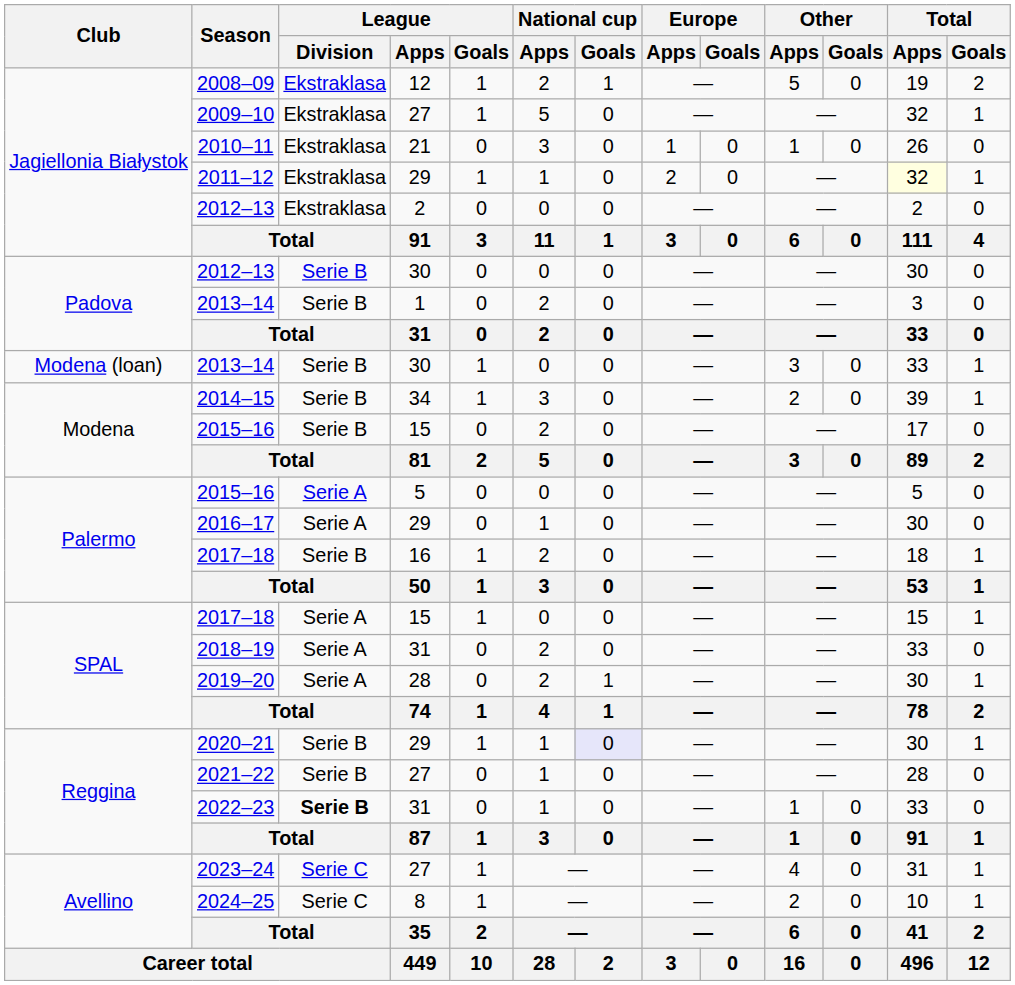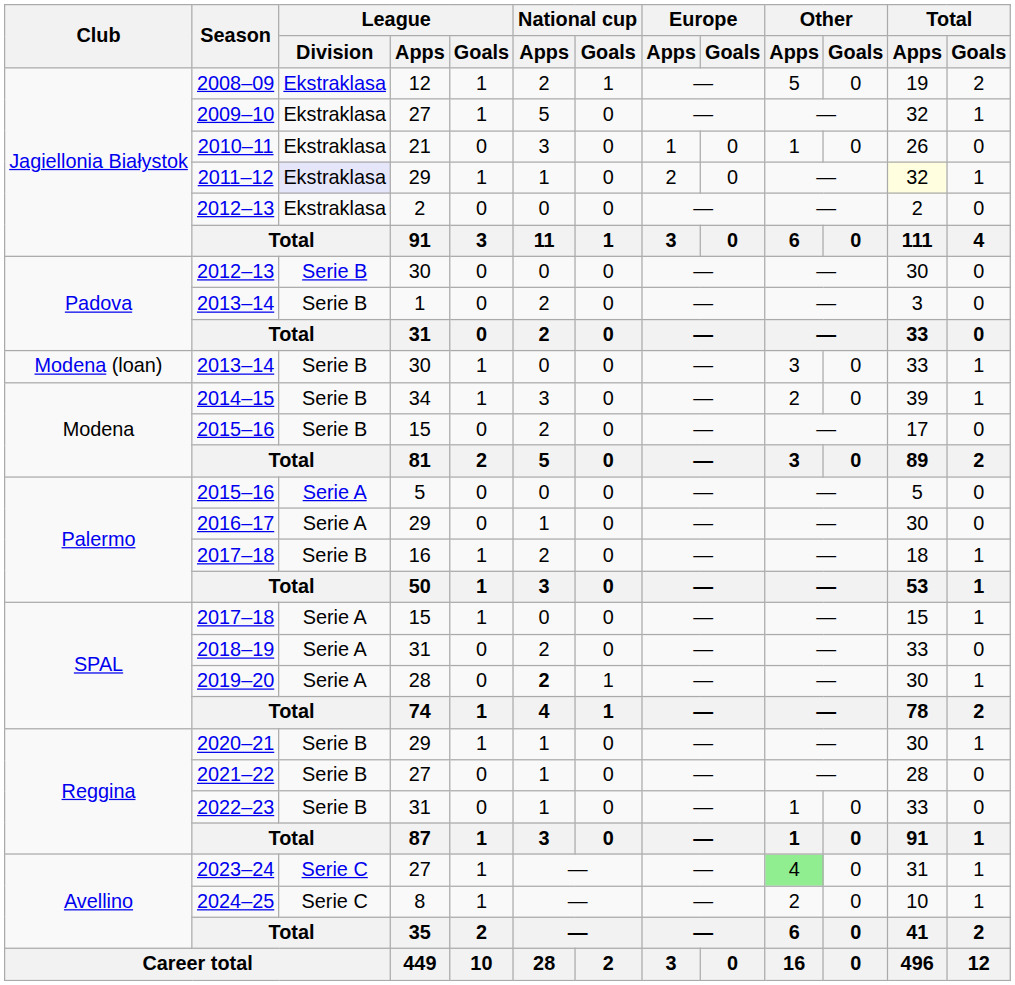(335, 177) no background -> (335, 177) lavender background
(544, 680) normal -> (544, 680) bold
(608, 743) lavender background -> (608, 743) no background
(335, 806) bold -> (335, 806) normal
(794, 869) no background -> (794, 869) lightgreen background
